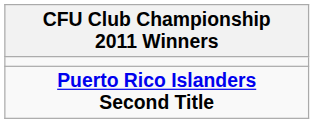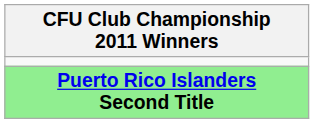(157, 92) no background -> (157, 92) lightgreen background
